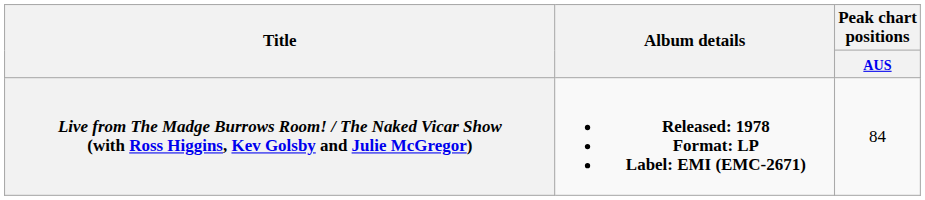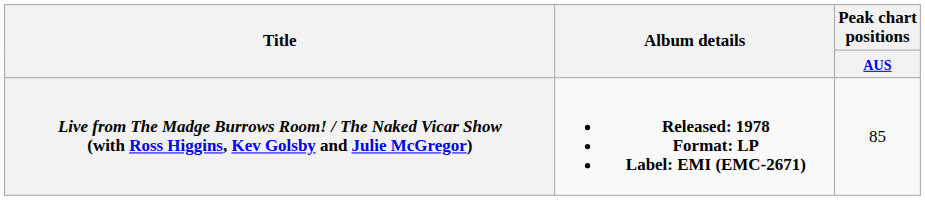(877, 136) 84 -> (877, 136) 85
